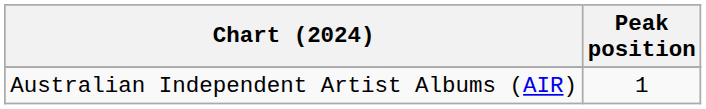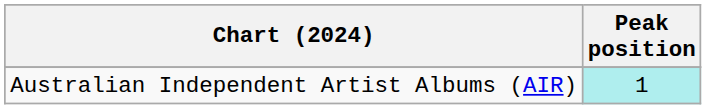(642, 86) no background -> (642, 86) paleturquoise background
